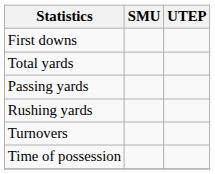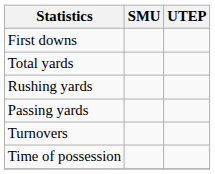rows swapped: (50, 110) <-> (48, 86)
